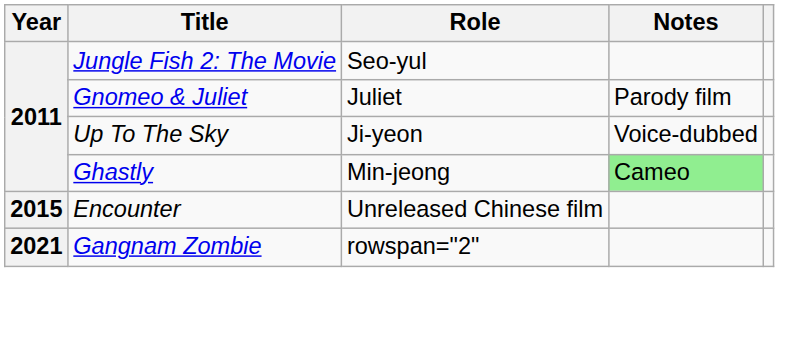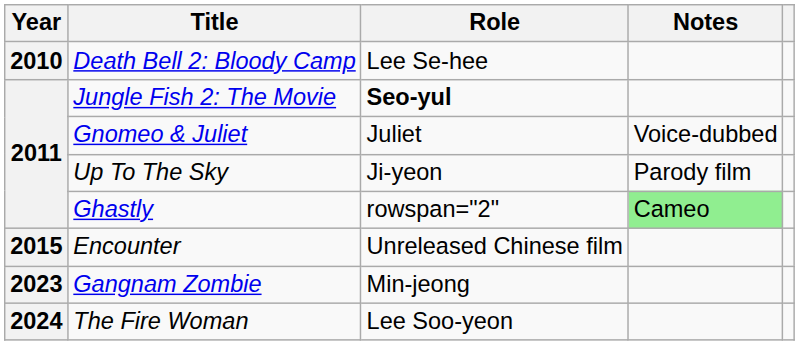+ row: (215, 60)
(387, 60) normal -> (409, 97) bold
(673, 97) Parody film -> (706, 135) Voice-dubbed
(686, 135) Voice-dubbed -> (692, 172) Parody film
(399, 172) Min-jeong -> (433, 209) rowspan="2"
(36, 246) 2021 -> (36, 284) 2023
(413, 246) rowspan="2" -> (418, 284) Min-jeong
+ row: (161, 321)
